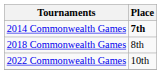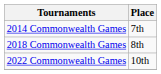(138, 28) bold -> (137, 28) normal
